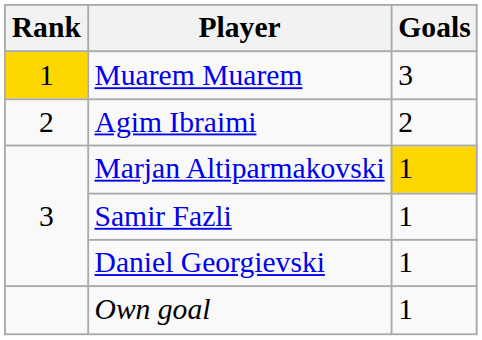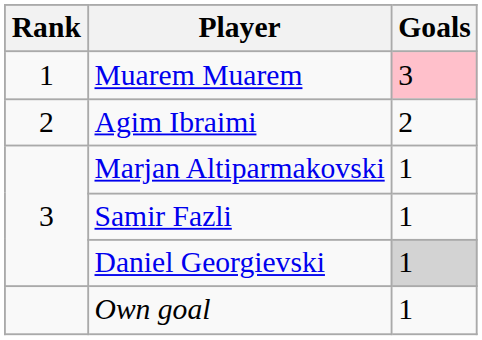(46, 74) gold background -> (46, 74) no background
(406, 74) no background -> (406, 74) pink background
(406, 168) gold background -> (406, 168) no background
(406, 262) no background -> (406, 262) lightgrey background
